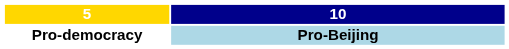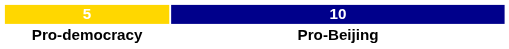(338, 35) lightblue background -> (338, 35) no background
